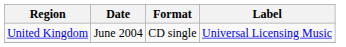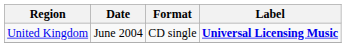(267, 33) normal -> (270, 33) bold
